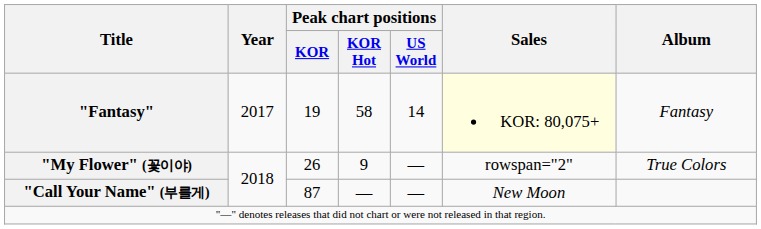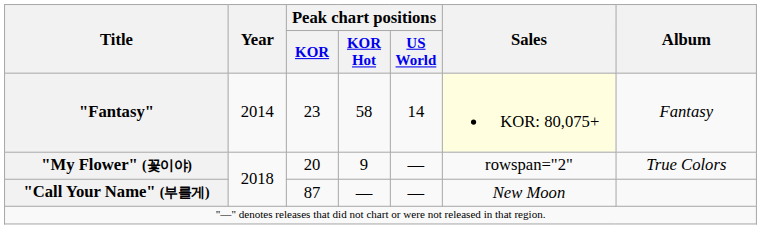(257, 112) 2017 -> (257, 112) 2014
(312, 112) 19 -> (312, 112) 23
(312, 165) 26 -> (312, 165) 20
